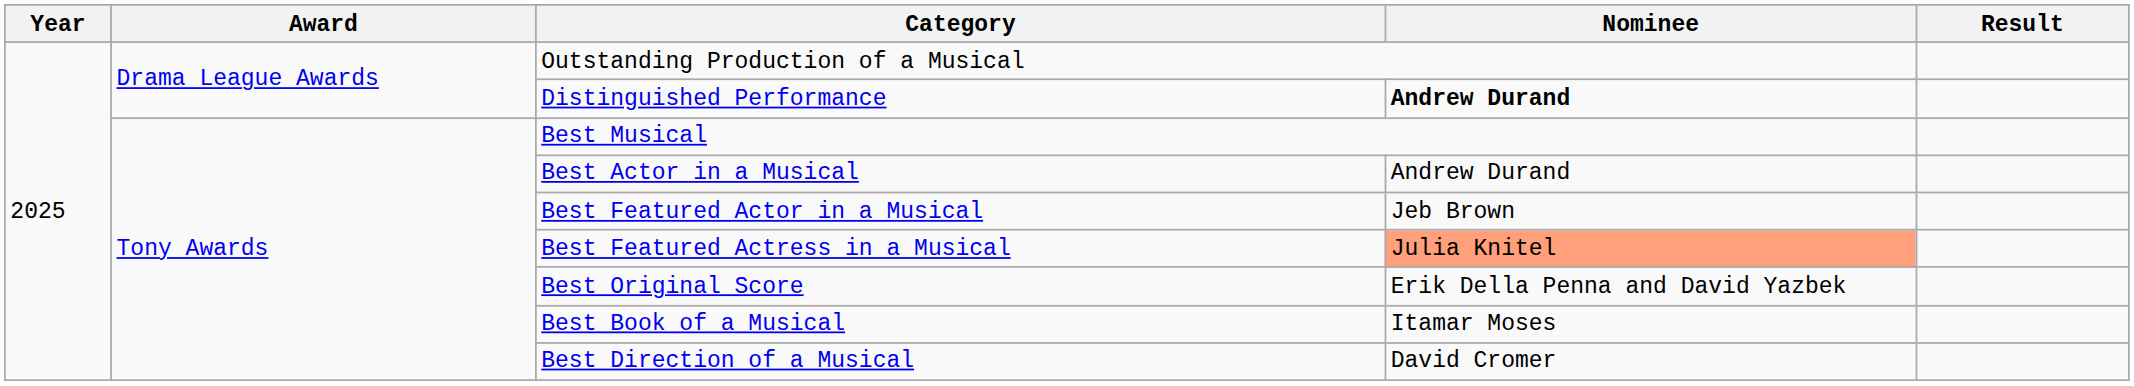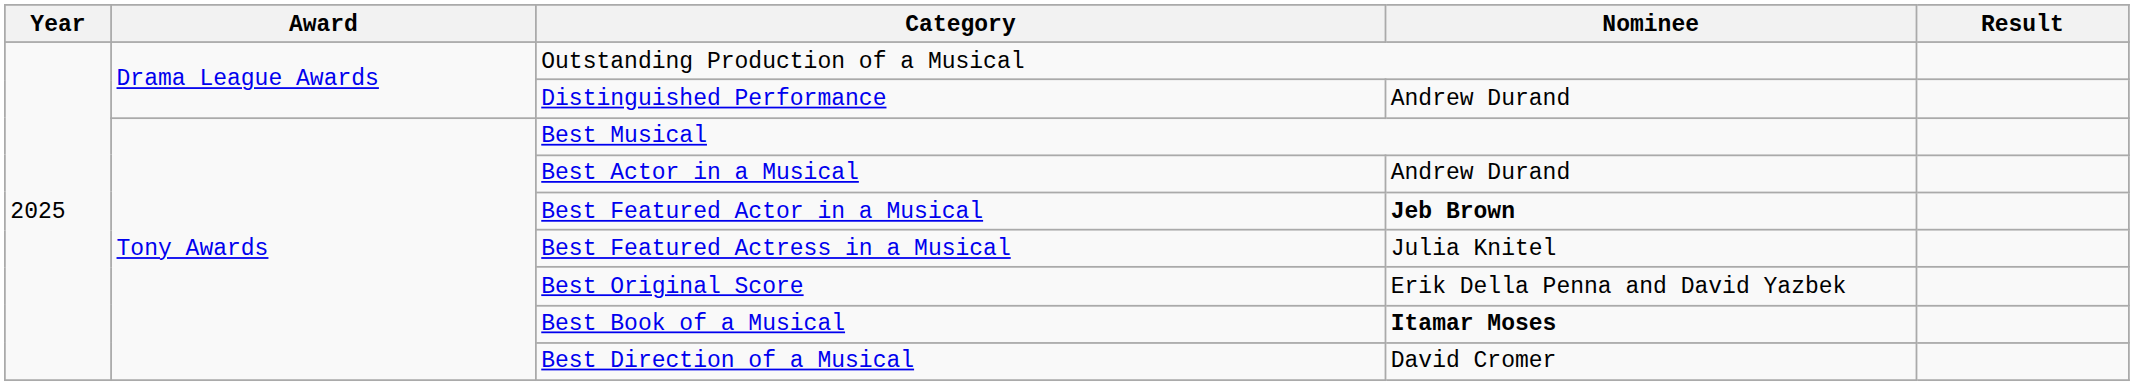(1480, 99) bold -> (1480, 99) normal
(1453, 211) normal -> (1453, 211) bold
(1474, 249) lightsalmon background -> (1474, 249) no background
(1474, 324) normal -> (1474, 324) bold
